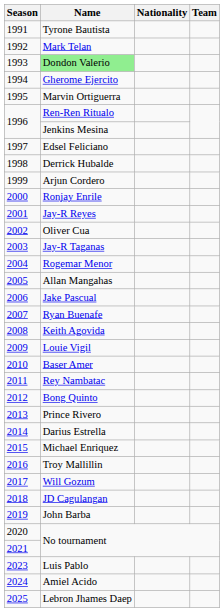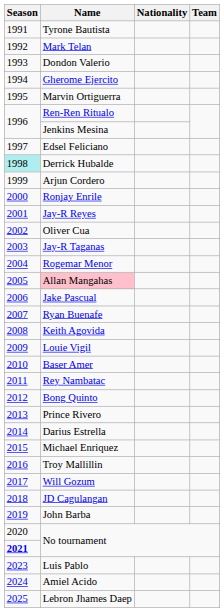(76, 63) lightgreen background -> (76, 63) no background
(17, 163) no background -> (17, 163) paleturquoise background
(77, 280) no background -> (77, 280) pink background
(17, 548) normal -> (17, 548) bold
